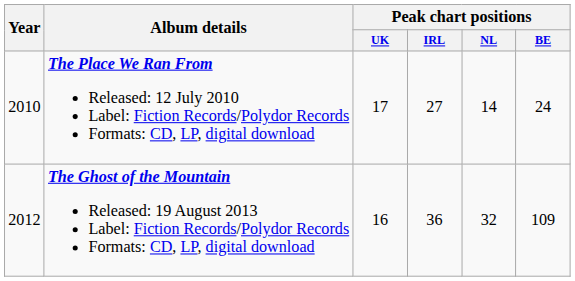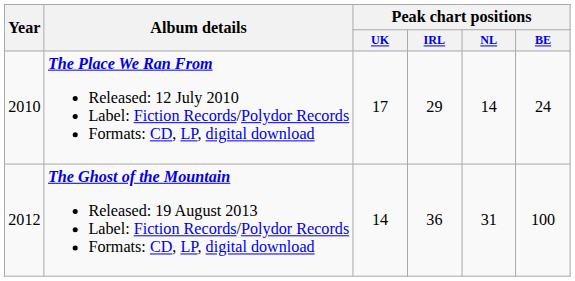(434, 107) 27 -> (434, 107) 29
(380, 219) 16 -> (380, 219) 14
(489, 219) 32 -> (489, 219) 31
(543, 219) 109 -> (543, 219) 100
